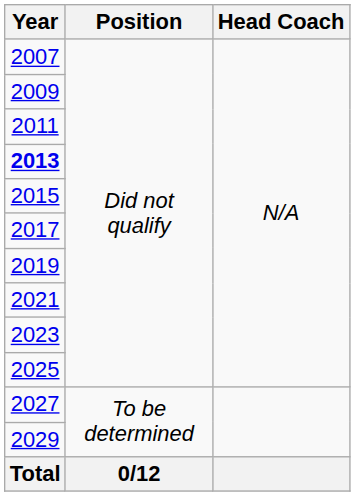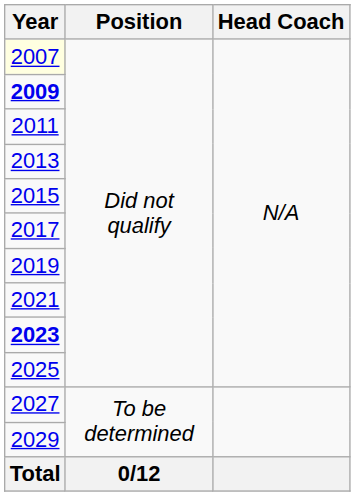(35, 56) no background -> (35, 56) lightyellow background
(35, 91) normal -> (35, 91) bold
(35, 160) bold -> (35, 160) normal
(35, 334) normal -> (35, 334) bold
